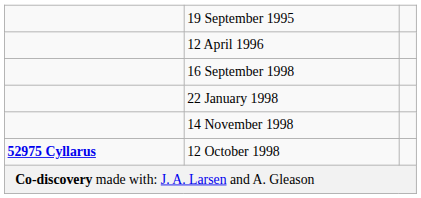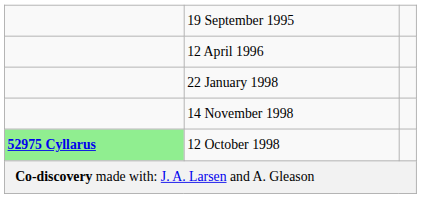- row: (241, 71)
(52, 151) no background -> (52, 144) lightgreen background
